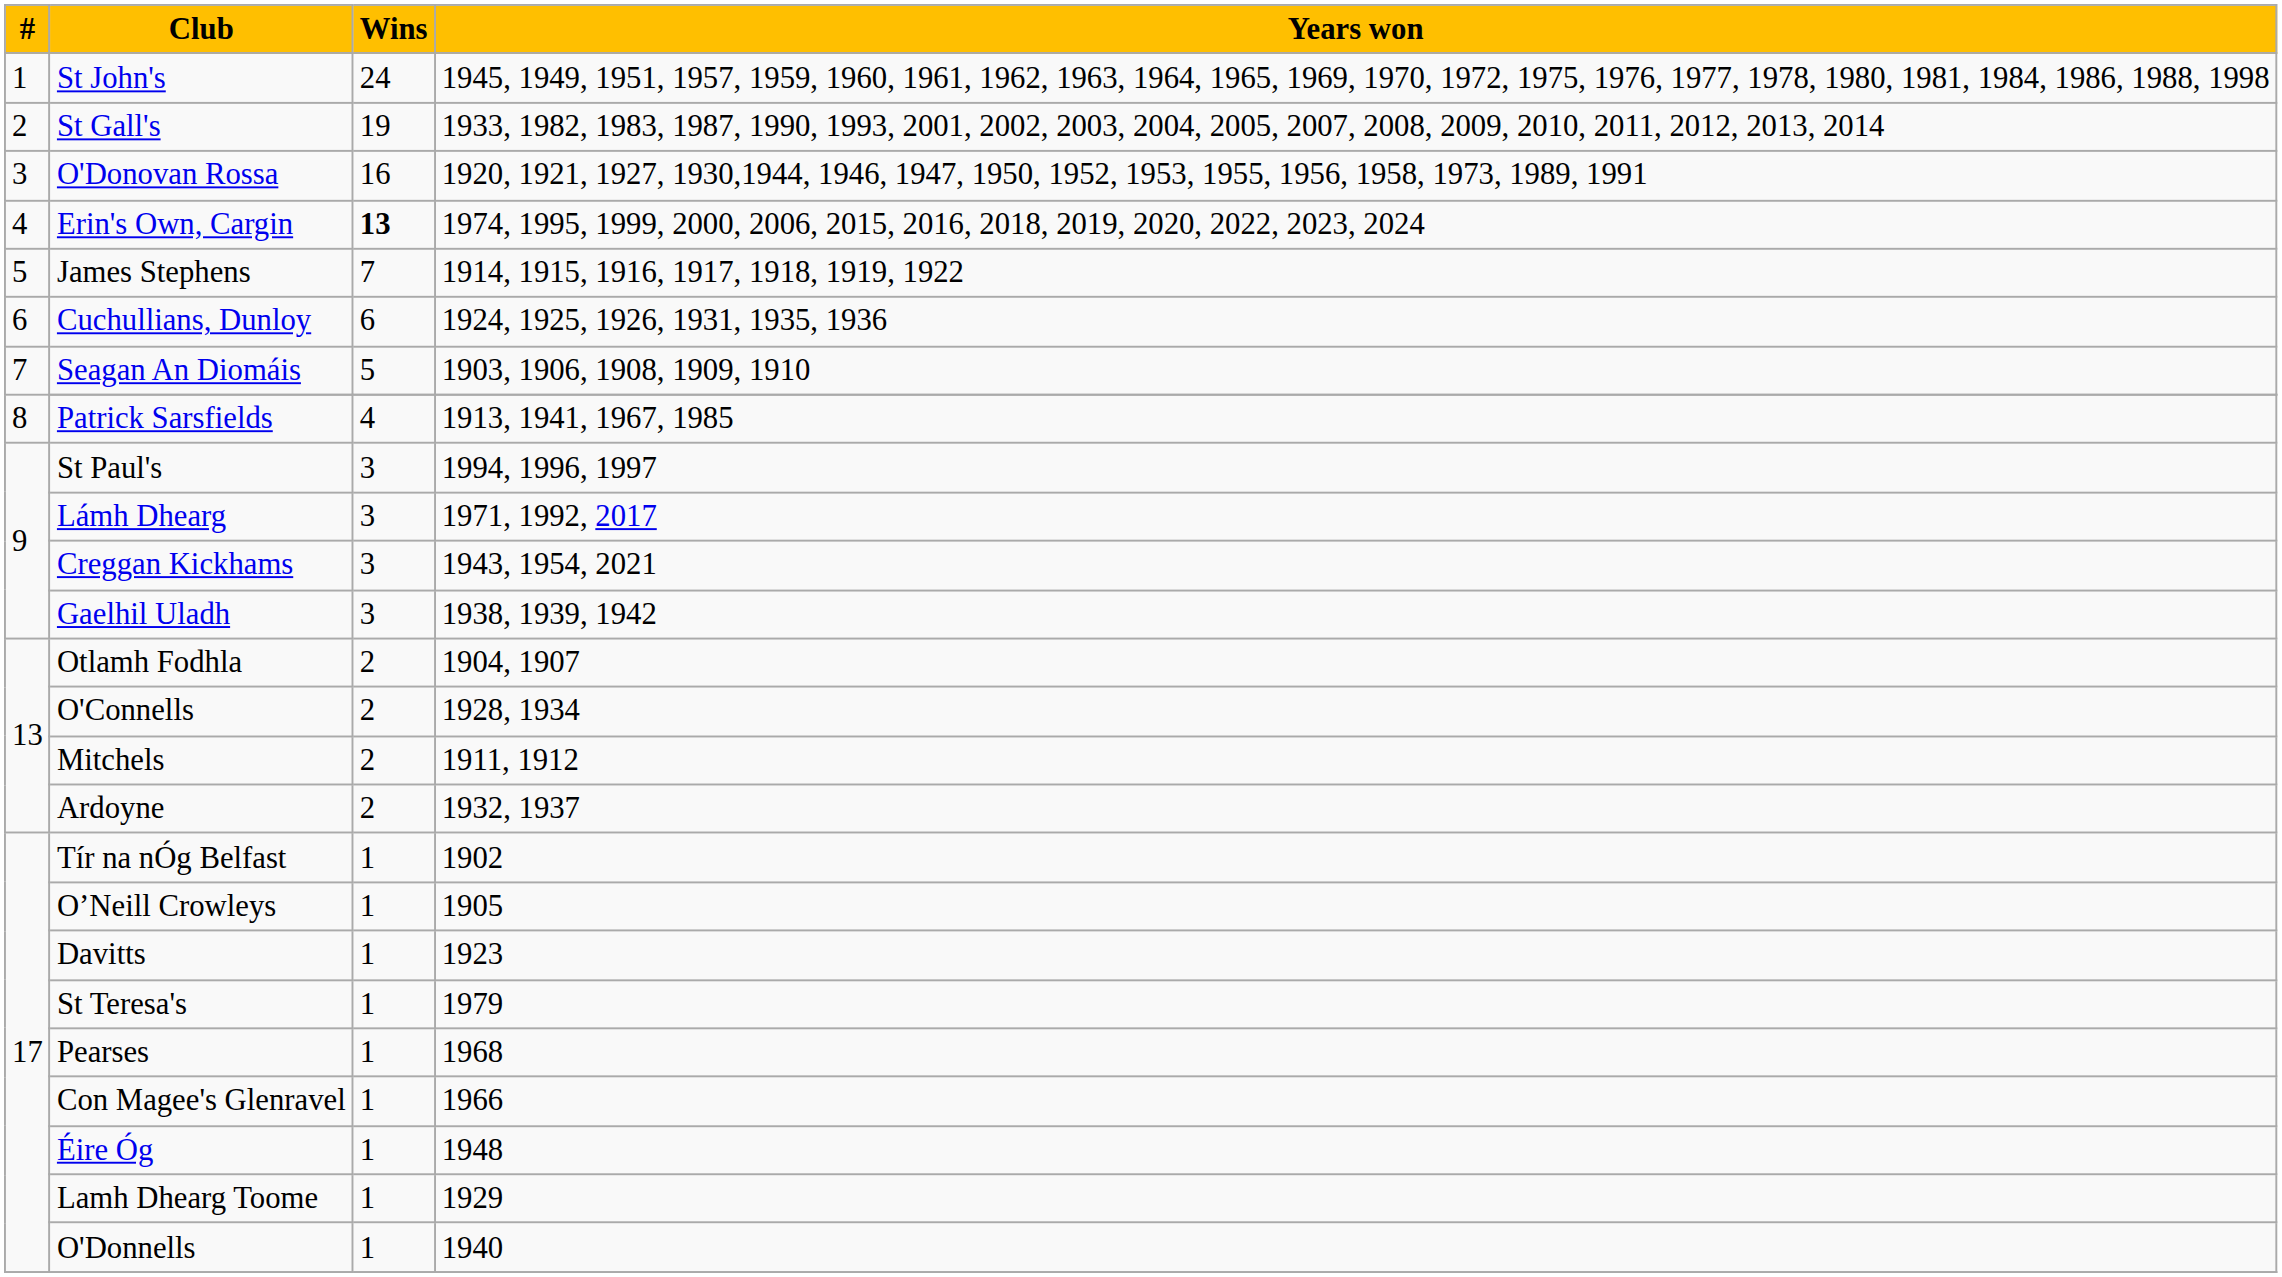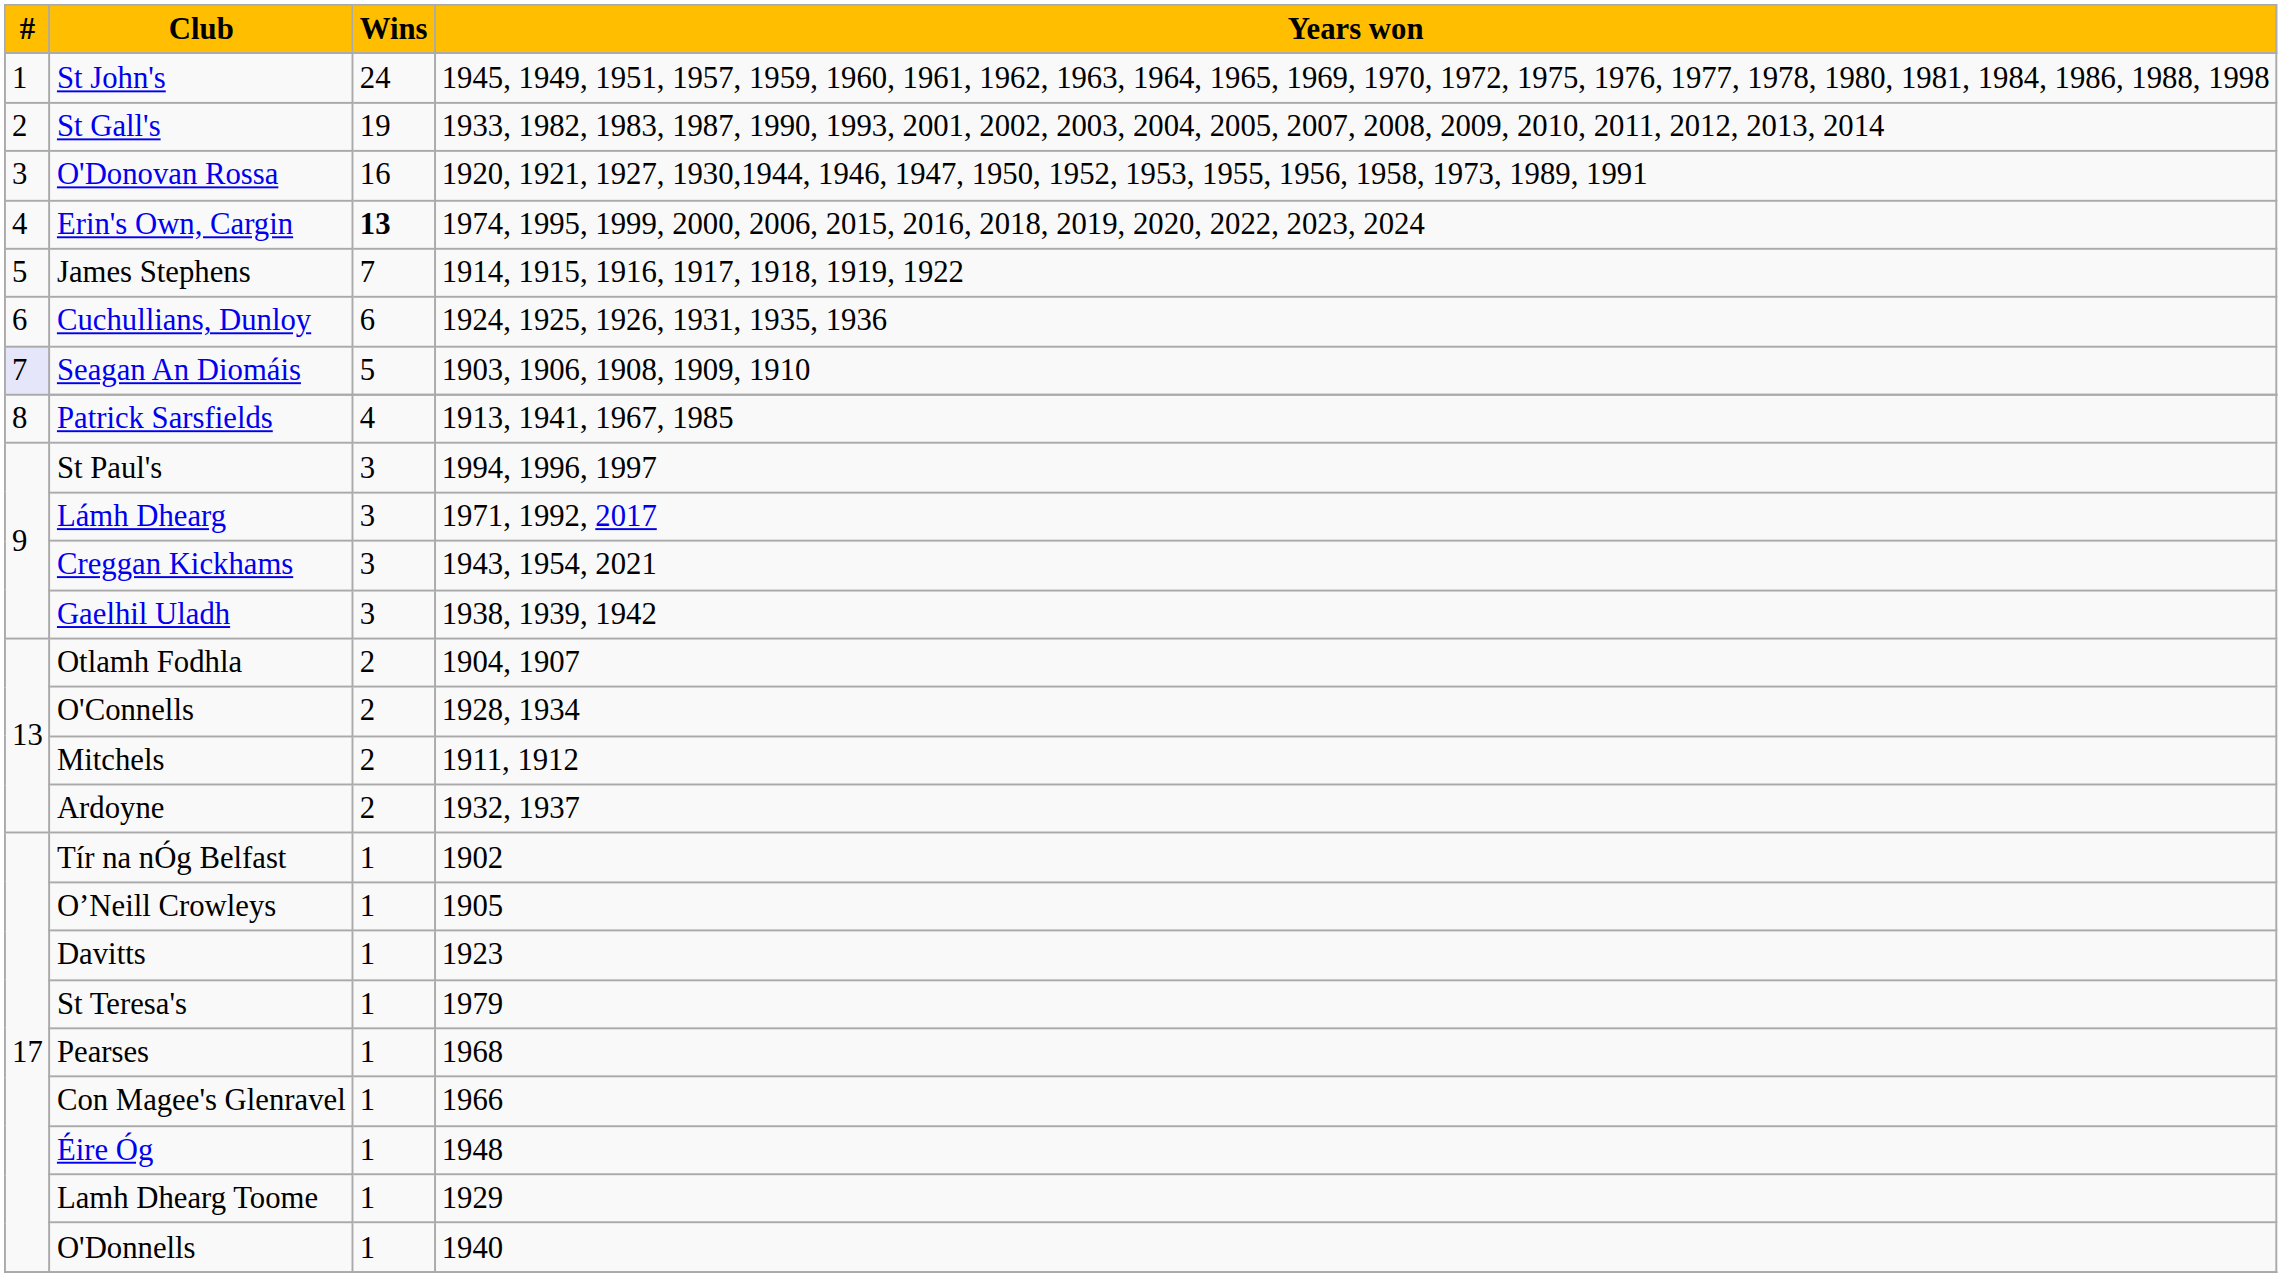(20, 369) no background -> (20, 369) lavender background
